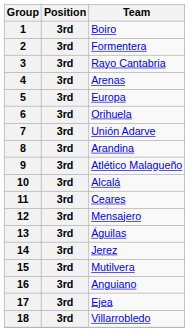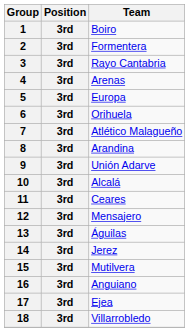(123, 132) Unión Adarve -> (137, 132) Atlético Malagueño
(137, 166) Atlético Malagueño -> (123, 166) Unión Adarve
